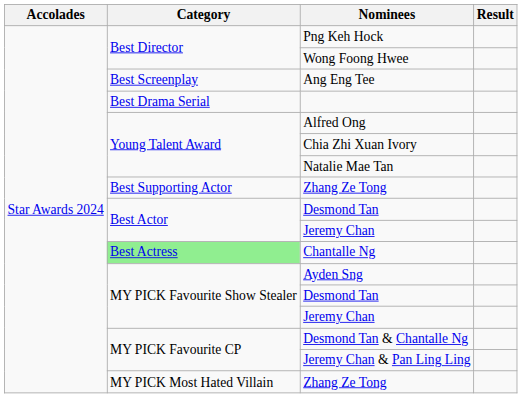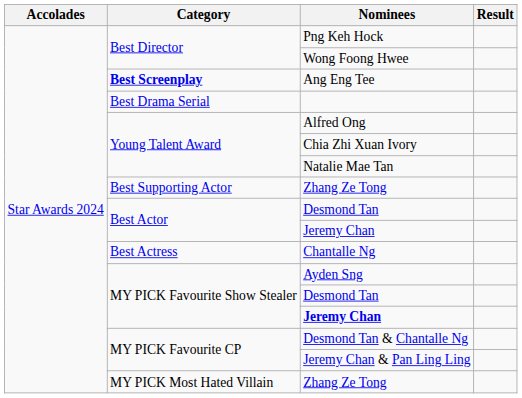(154, 79) normal -> (156, 79) bold
(144, 252) lightgreen background -> (144, 252) no background
(339, 317) normal -> (342, 317) bold
